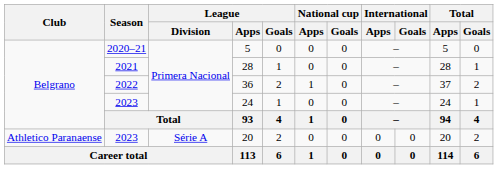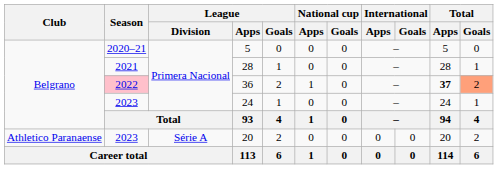(127, 84) no background -> (127, 84) pink background
(445, 84) normal -> (445, 84) bold
(477, 84) no background -> (477, 84) lightsalmon background
